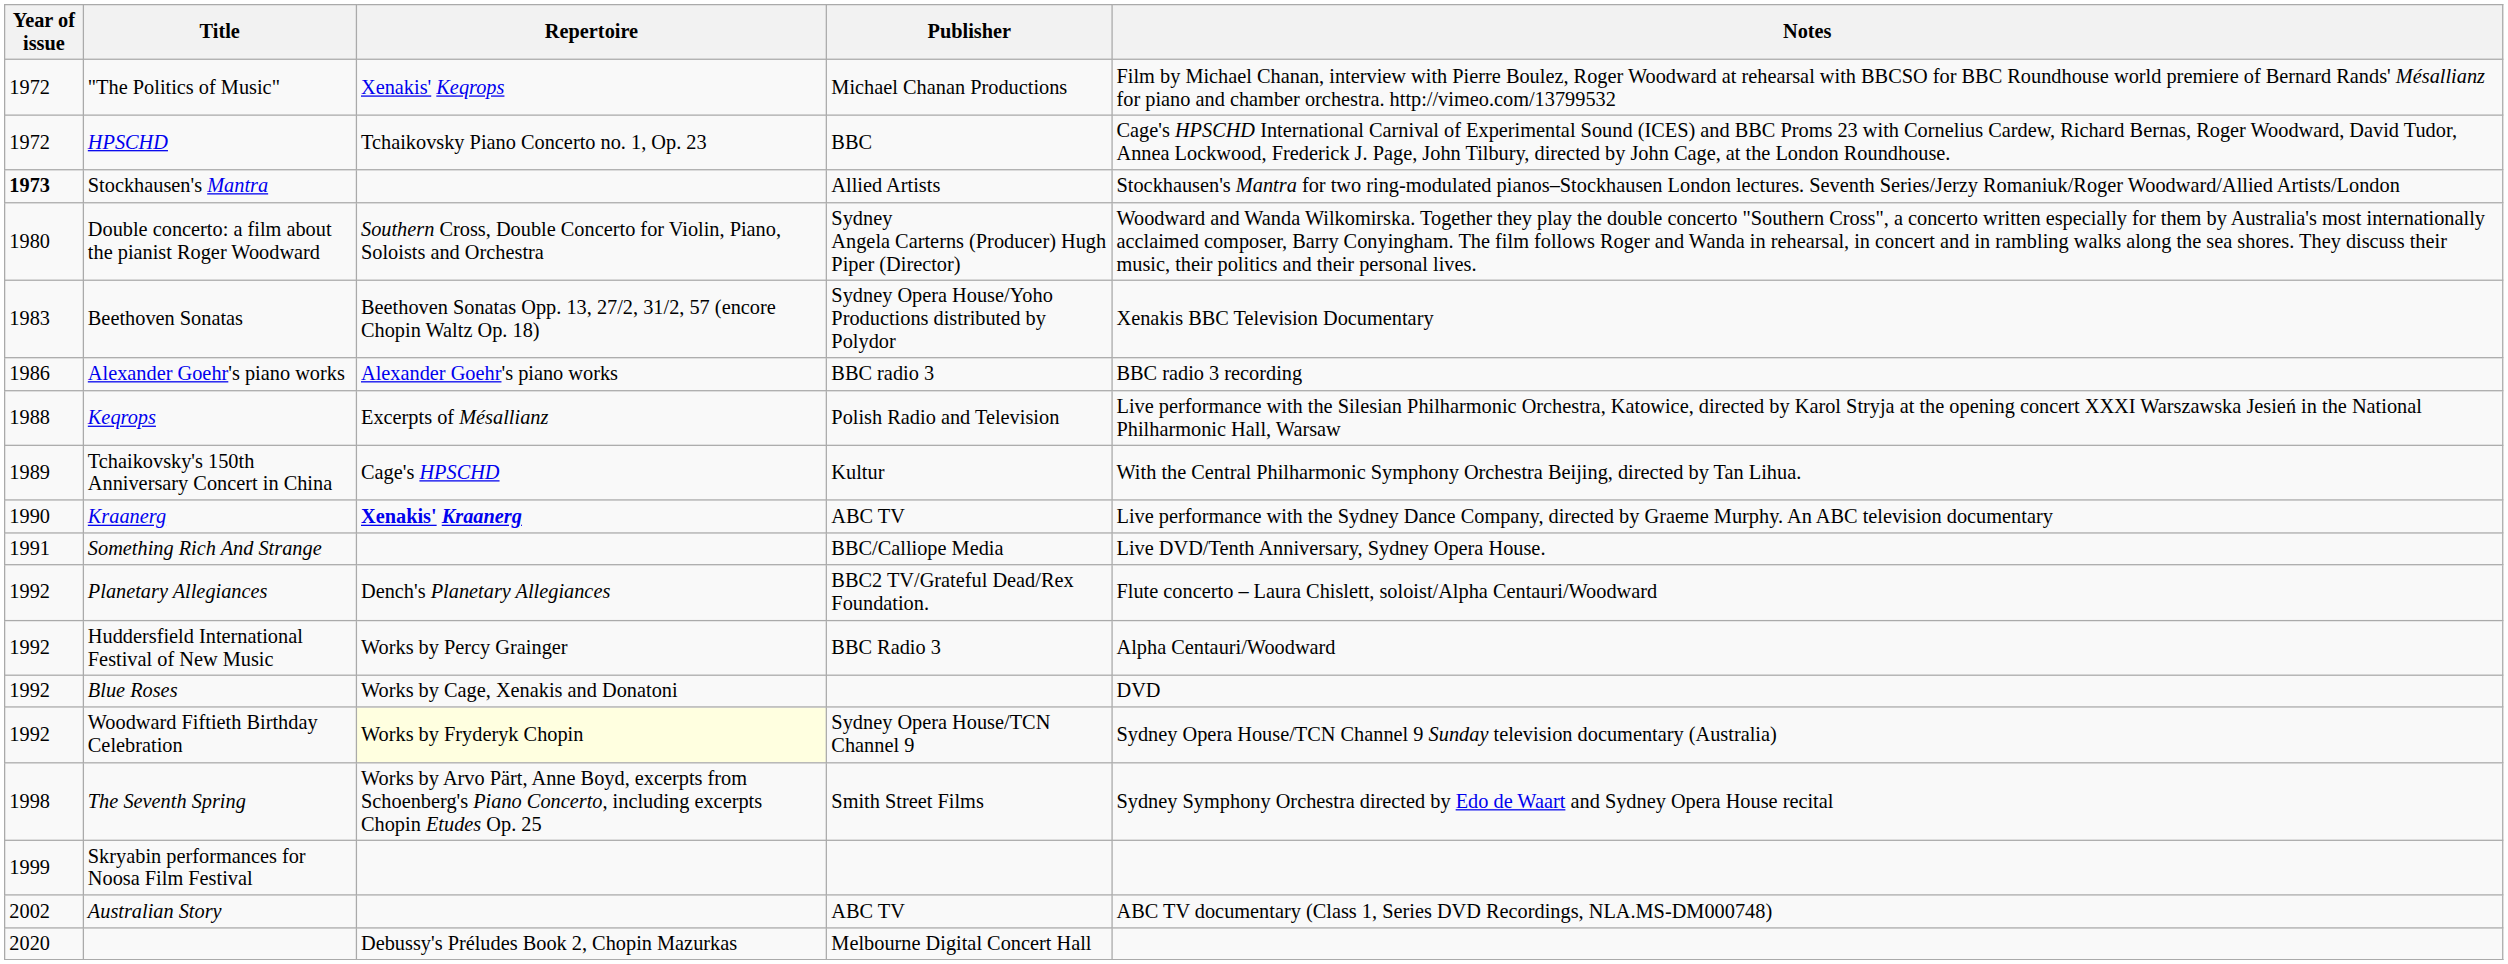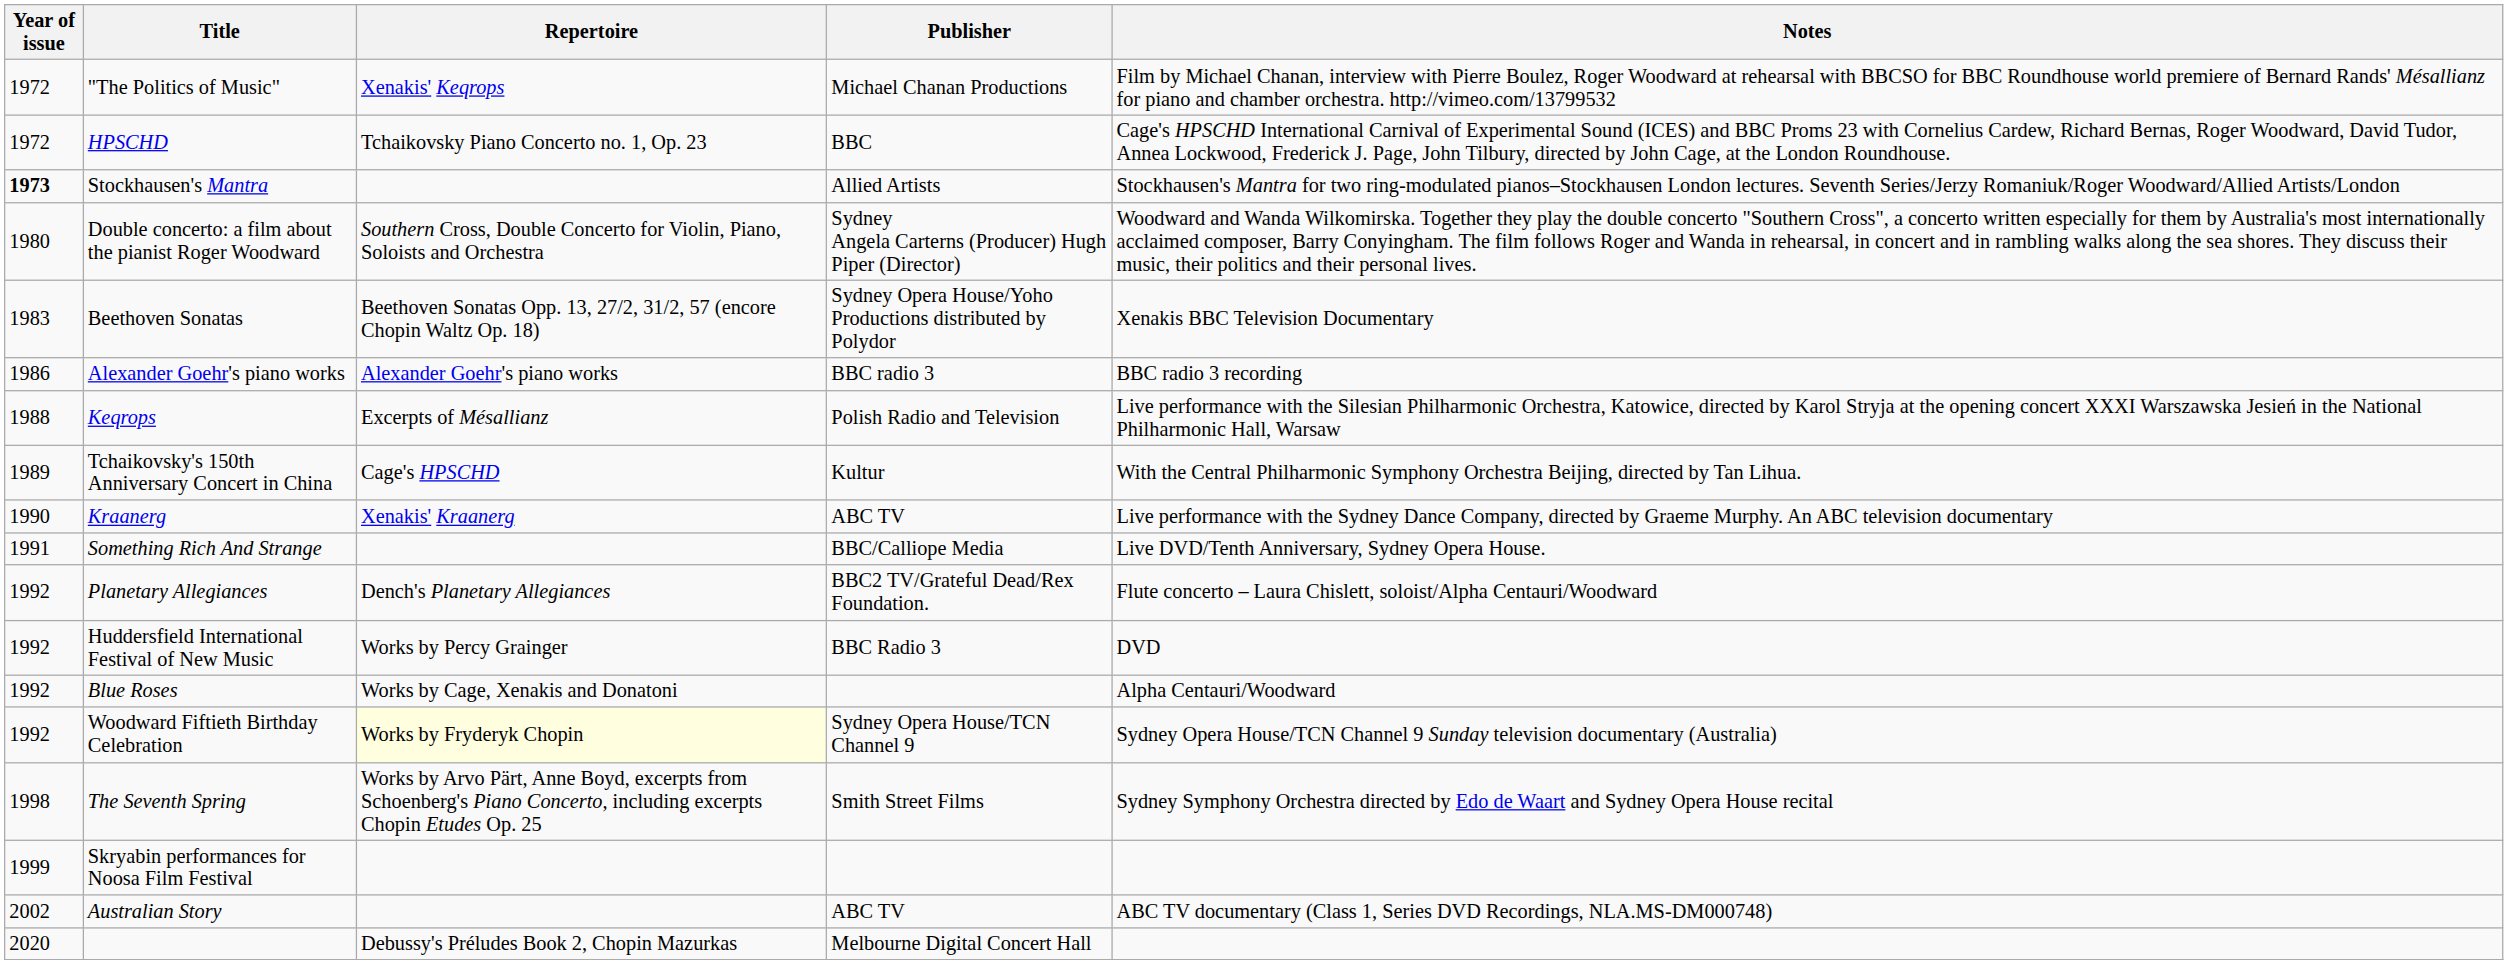(441, 516) bold -> (438, 516) normal
(1226, 647) Alpha Centauri/Woodward -> (1139, 647) DVD
(1139, 691) DVD -> (1226, 691) Alpha Centauri/Woodward
